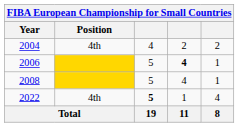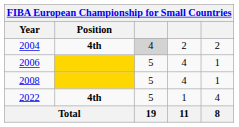(94, 47) normal -> (94, 47) bold
(151, 47) no background -> (151, 47) lightgrey background
(184, 63) bold -> (184, 63) normal
(94, 97) normal -> (94, 97) bold
(151, 97) bold -> (151, 97) normal
